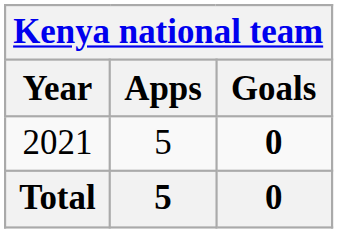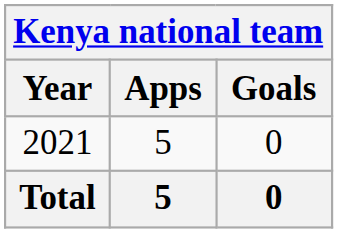(274, 142) bold -> (274, 142) normal
